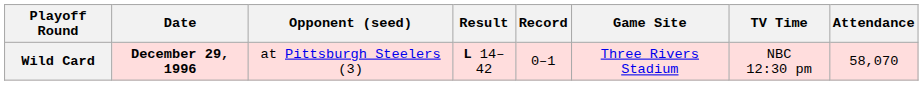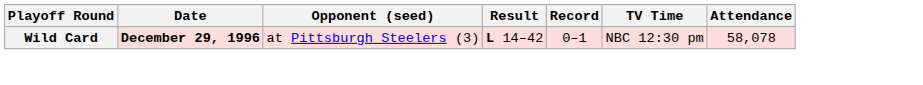- column: (650, 24)
(874, 62) 58,070 -> (751, 38) 58,078
